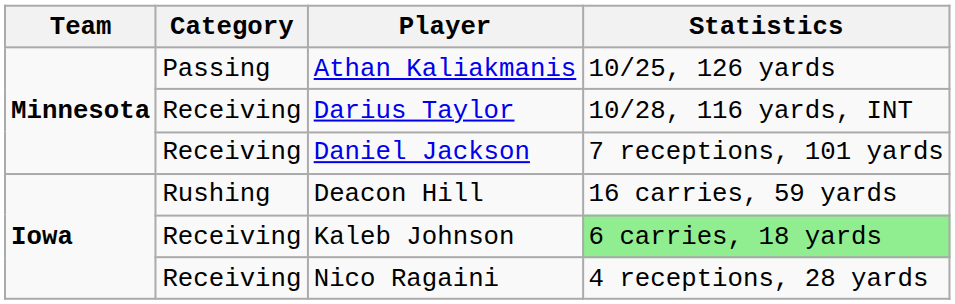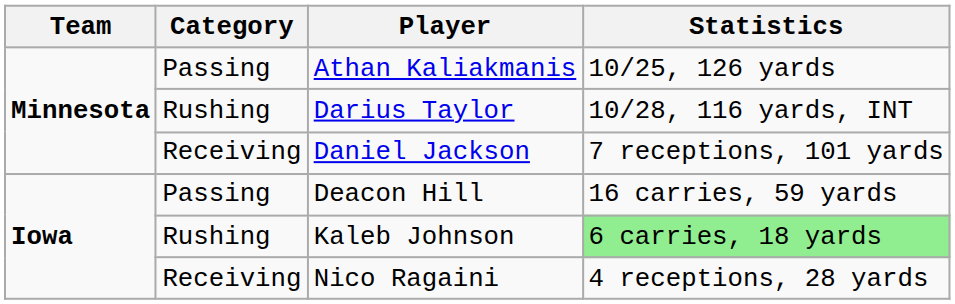(232, 111) Receiving -> (216, 111) Rushing
(216, 195) Rushing -> (216, 195) Passing
(232, 236) Receiving -> (216, 236) Rushing
